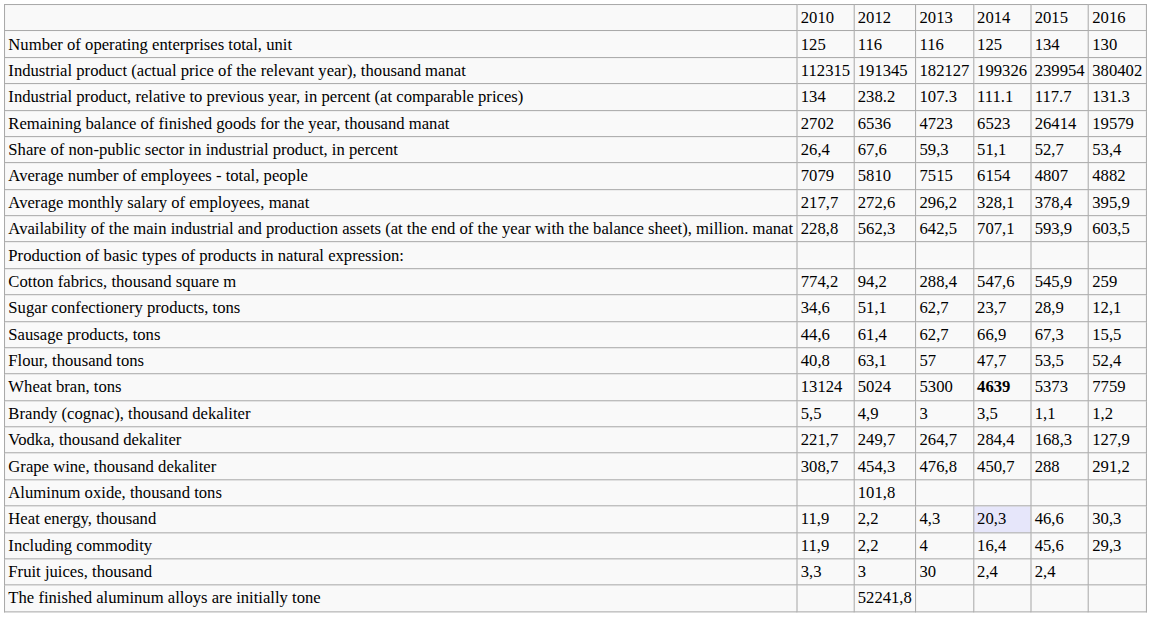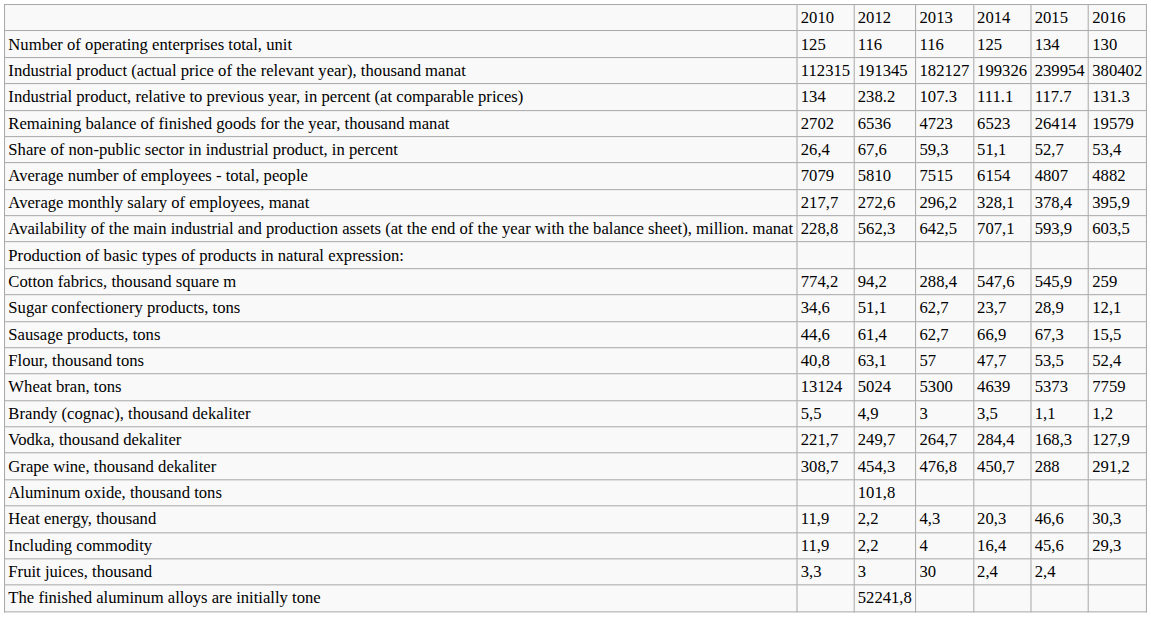(994, 387) bold -> (994, 387) normal
(992, 519) lavender background -> (992, 519) no background
